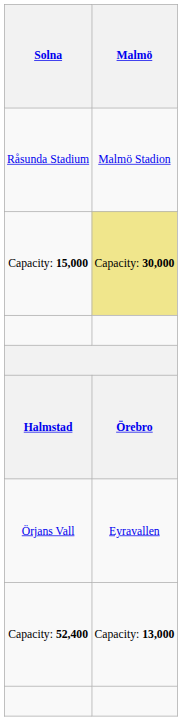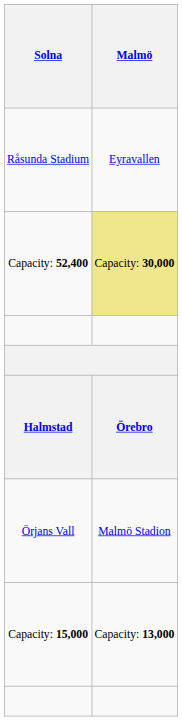(134, 159) Malmö Stadion -> (134, 159) Eyravallen
(48, 263) Capacity: 15,000 -> (48, 263) Capacity: 52,400
(134, 530) Eyravallen -> (134, 530) Malmö Stadion
(48, 634) Capacity: 52,400 -> (48, 634) Capacity: 15,000
